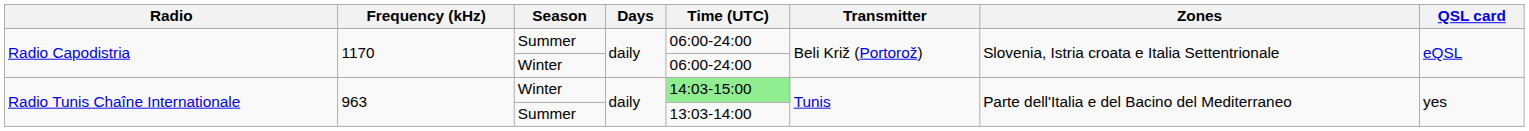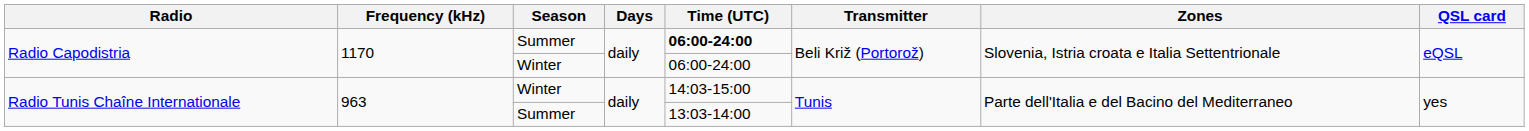(711, 41) normal -> (710, 41) bold
(711, 89) lightgreen background -> (710, 89) no background
